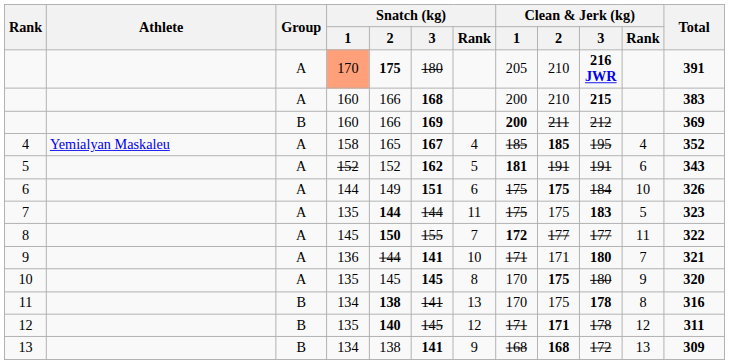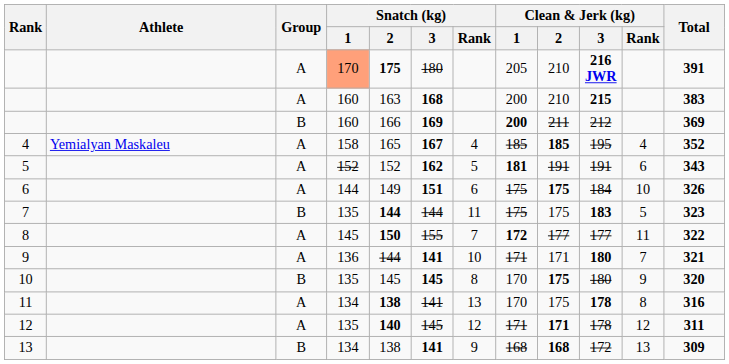(390, 99) 166 -> (390, 99) 163
(301, 212) A -> (301, 212) B
(301, 280) A -> (301, 280) B
(301, 302) B -> (301, 302) A
(301, 325) B -> (301, 325) A
